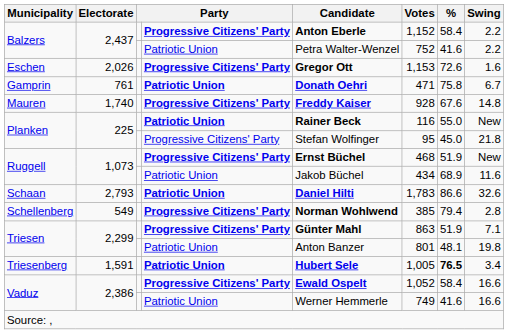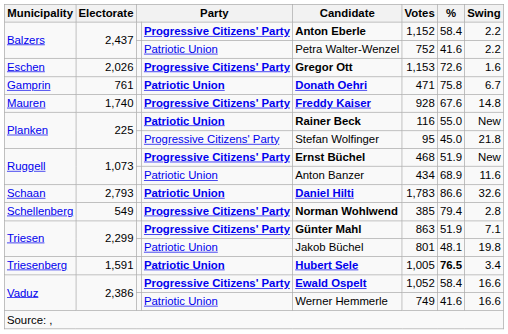(329, 175) Jakob Büchel -> (330, 175) Anton Banzer
(330, 247) Anton Banzer -> (329, 247) Jakob Büchel
